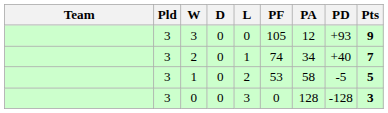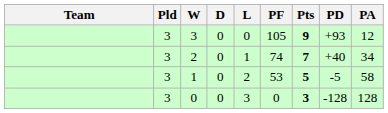columns swapped: (309, 14) <-> (370, 14)
